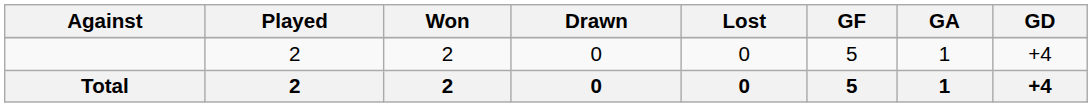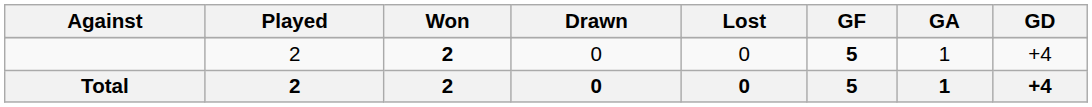(448, 54) normal -> (448, 54) bold
(852, 54) normal -> (852, 54) bold
